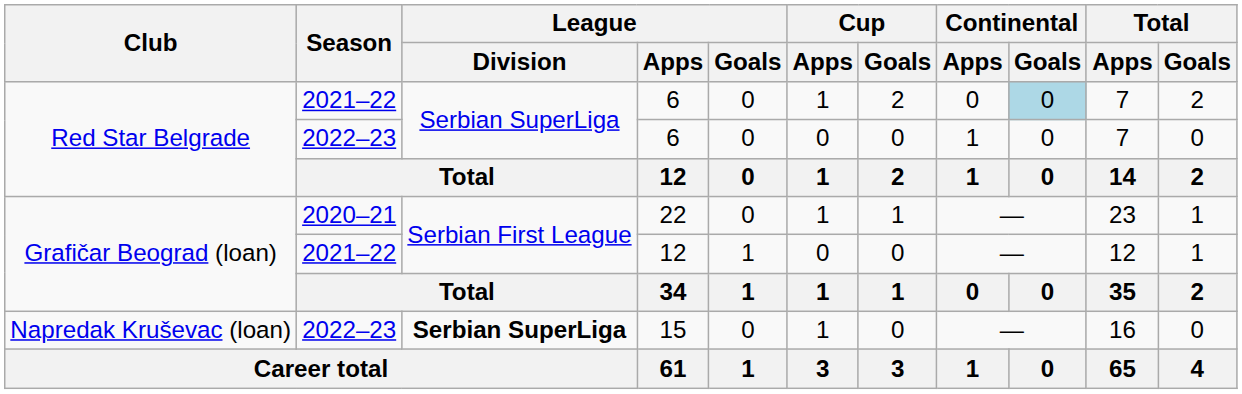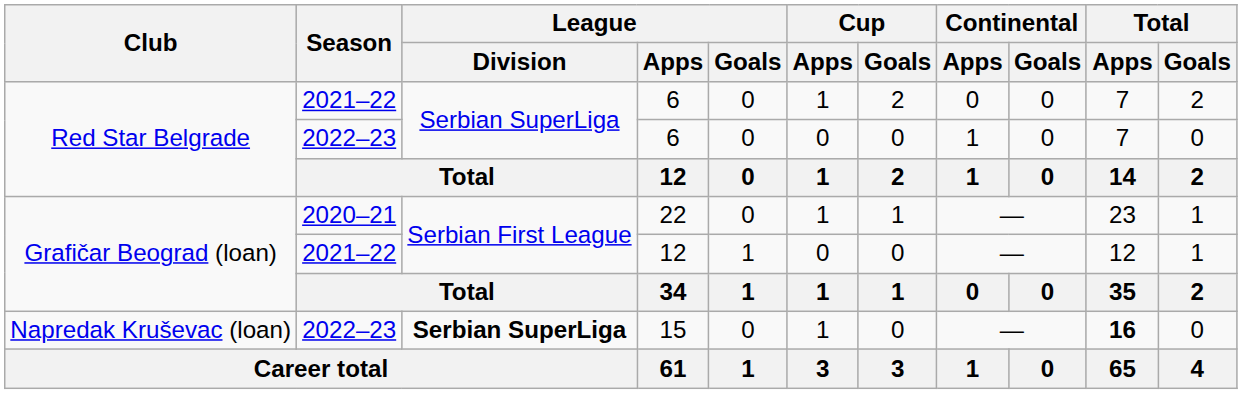(1048, 100) lightblue background -> (1048, 100) no background
(1122, 330) normal -> (1122, 330) bold
